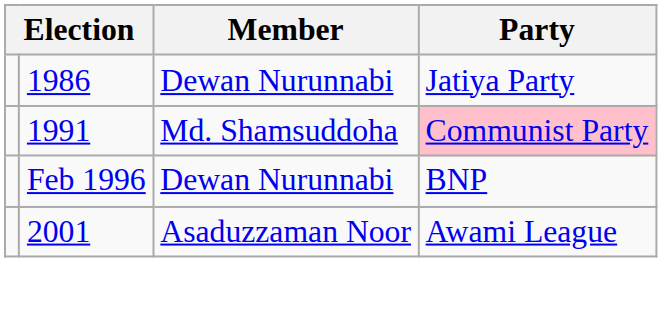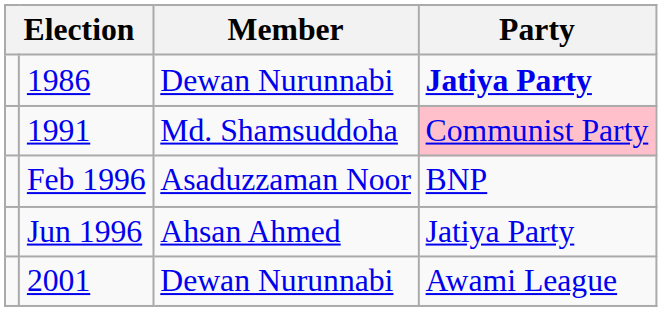(500, 79) normal -> (509, 79) bold
(277, 180) Dewan Nurunnabi -> (286, 180) Asaduzzaman Noor
+ row: (85, 230)
(286, 230) Asaduzzaman Noor -> (277, 280) Dewan Nurunnabi
